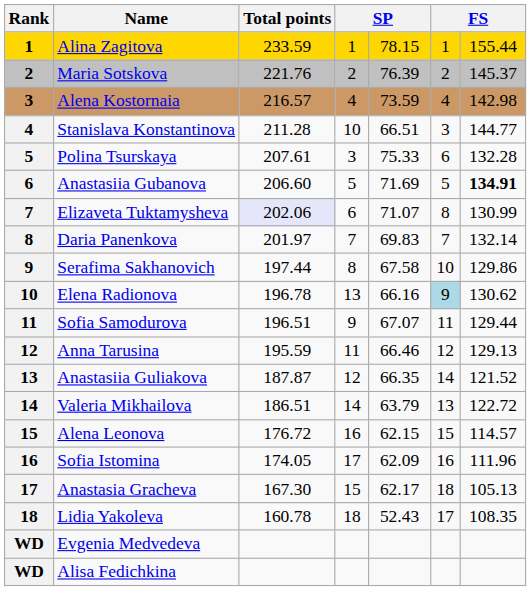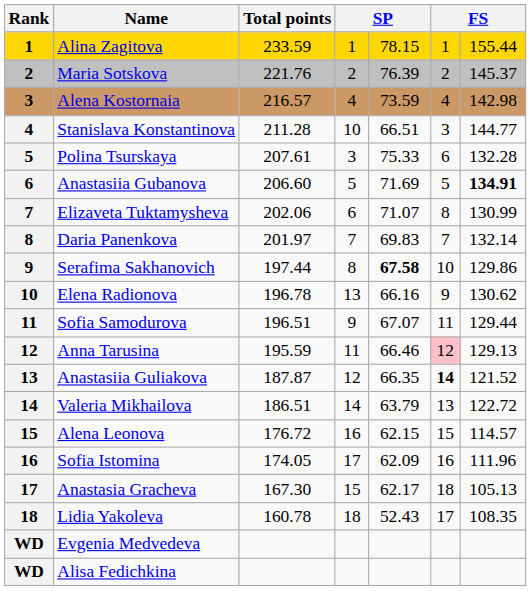(287, 211) lavender background -> (287, 211) no background
(399, 267) normal -> (399, 267) bold
(445, 294) lightblue background -> (445, 294) no background
(445, 350) no background -> (445, 350) pink background
(445, 377) normal -> (445, 377) bold
